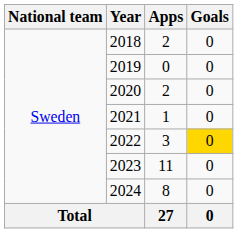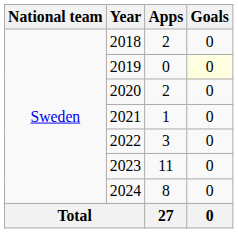(210, 66) no background -> (210, 66) lightyellow background
(210, 141) gold background -> (210, 141) no background
